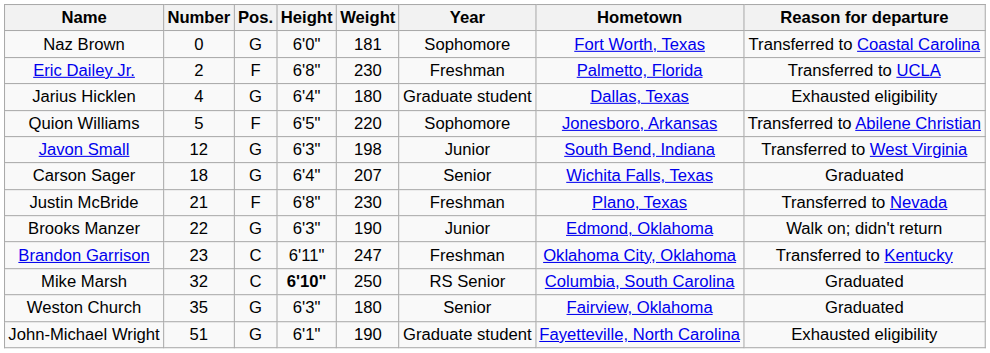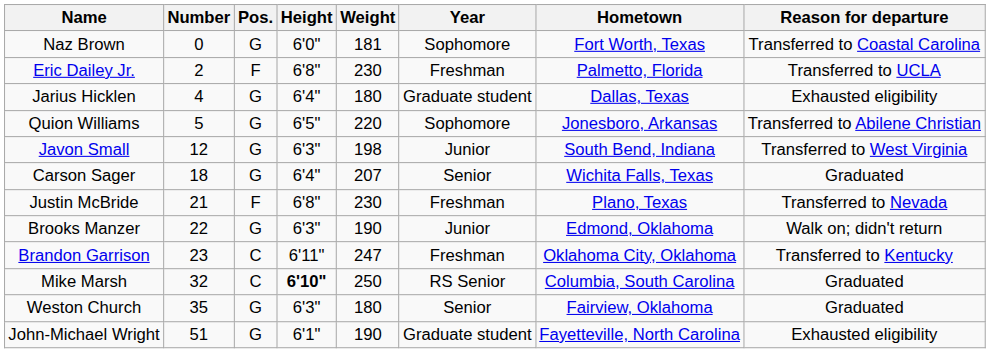(256, 123) F -> (256, 123) G
